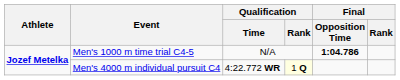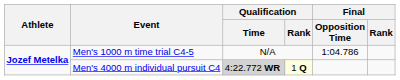(340, 53) bold -> (340, 53) normal
(254, 68) no background -> (254, 68) lightgrey background
